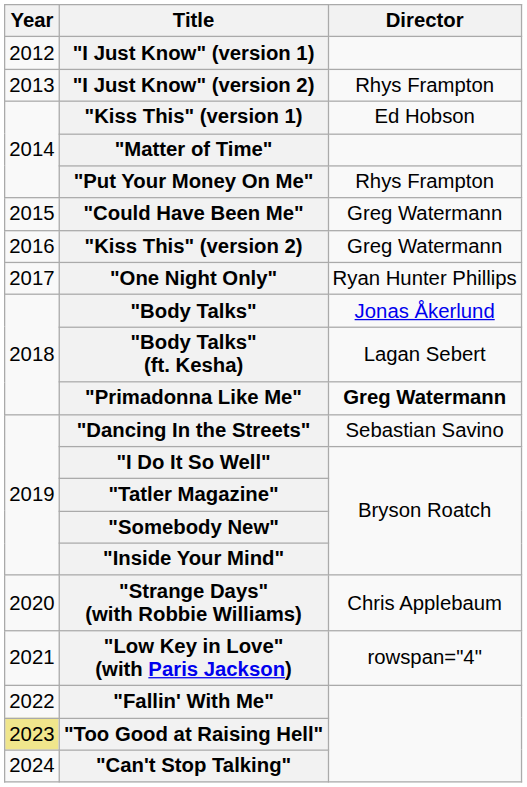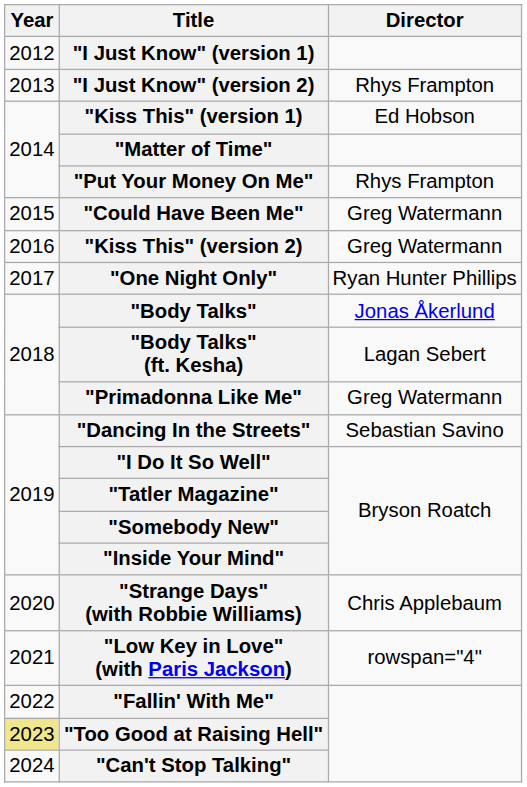(425, 397) bold -> (425, 397) normal
